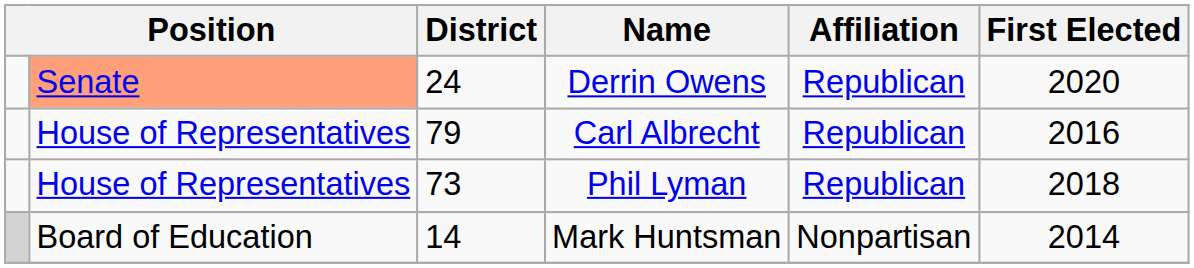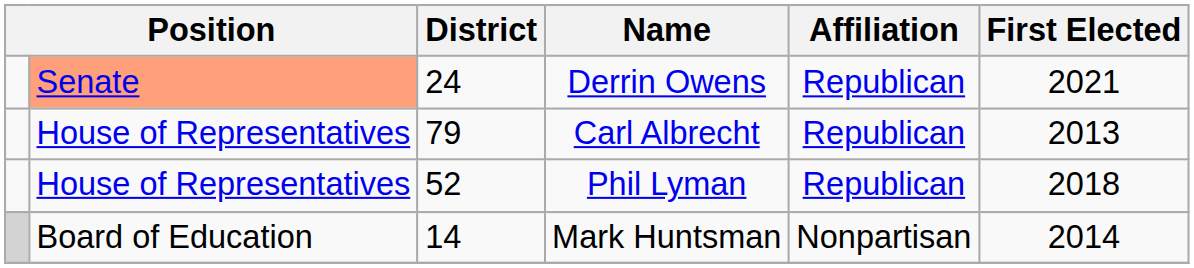(1084, 81) 2020 -> (1084, 81) 2021
(1084, 133) 2016 -> (1084, 133) 2013
(443, 184) 73 -> (443, 184) 52
